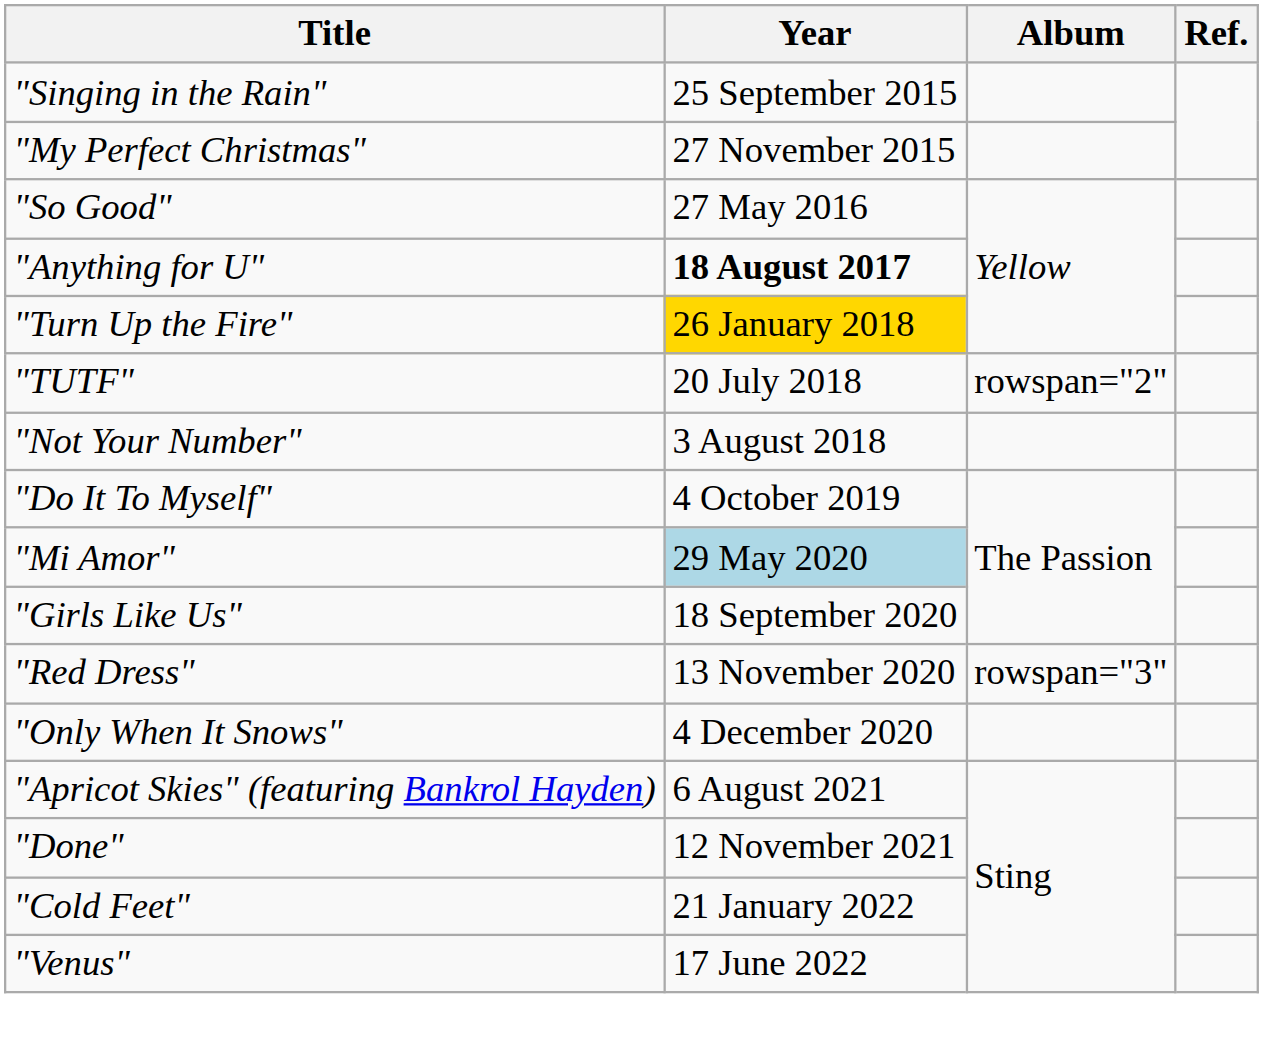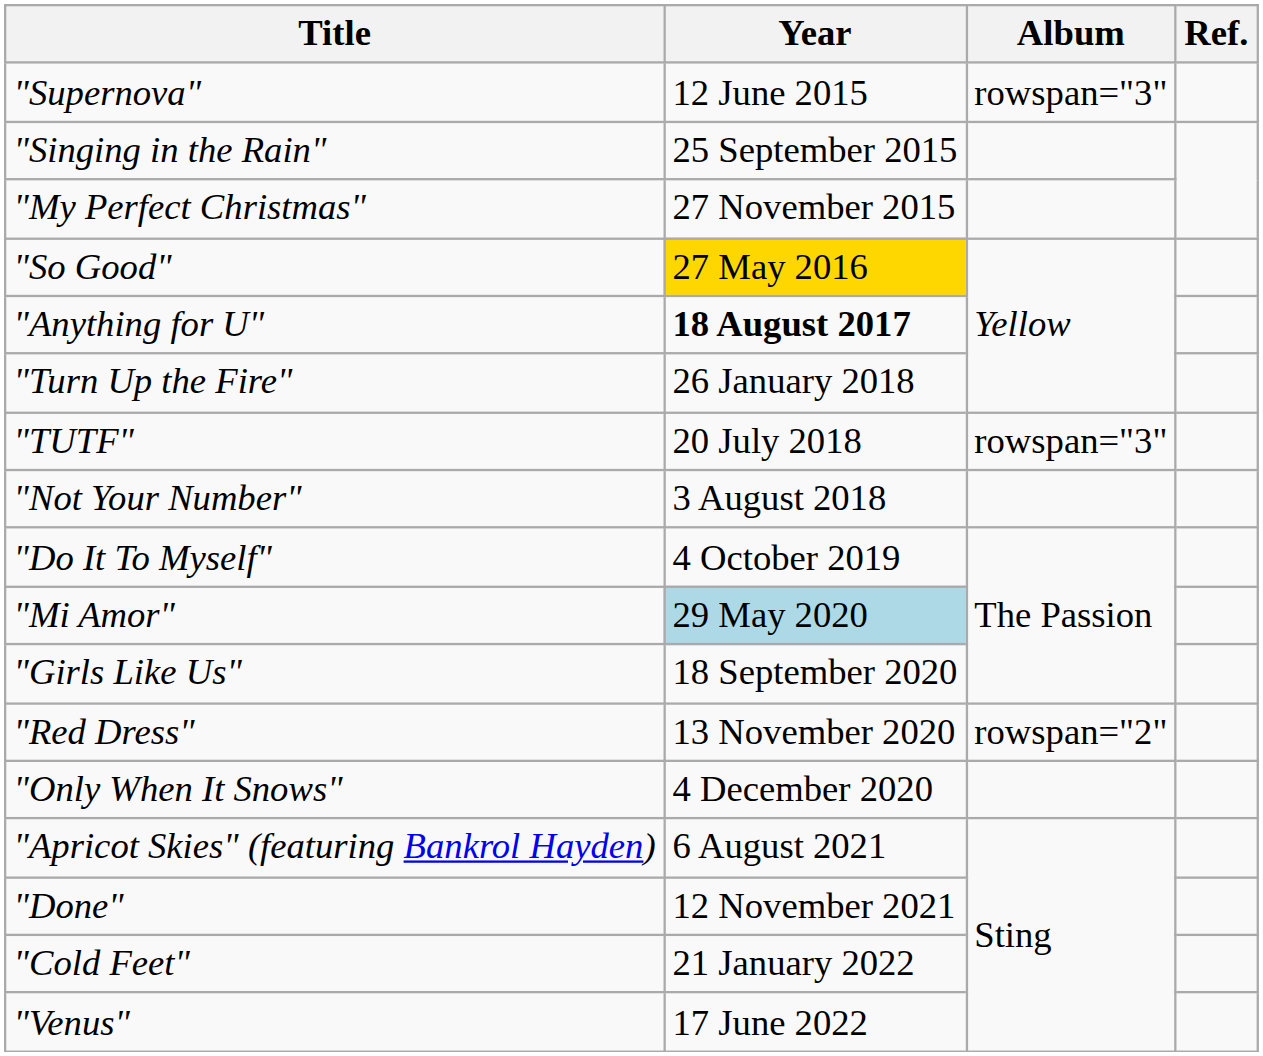+ row: (107, 91)
(770, 207) no background -> (770, 265) gold background
(794, 324) gold background -> (794, 382) no background
(1071, 382) rowspan="2" -> (1071, 440) rowspan="3"
(1071, 672) rowspan="3" -> (1071, 730) rowspan="2"
